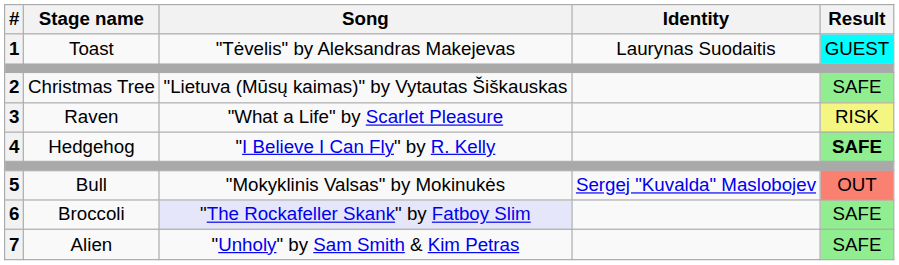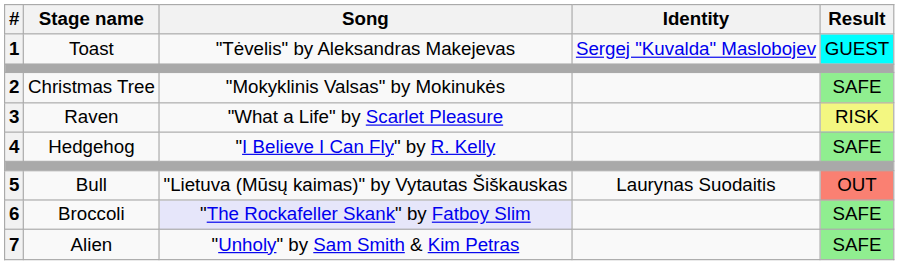(696, 49) Laurynas Suodaitis -> (696, 49) Sergej "Kuvalda" Maslobojev
(365, 87) "Lietuva (Mūsų kaimas)" by Vytautas Šiškauskas -> (365, 87) "Mokyklinis Valsas" by Mokinukės
(857, 146) bold -> (857, 146) normal
(365, 185) "Mokyklinis Valsas" by Mokinukės -> (365, 185) "Lietuva (Mūsų kaimas)" by Vytautas Šiškauskas
(696, 185) Sergej "Kuvalda" Maslobojev -> (696, 185) Laurynas Suodaitis
